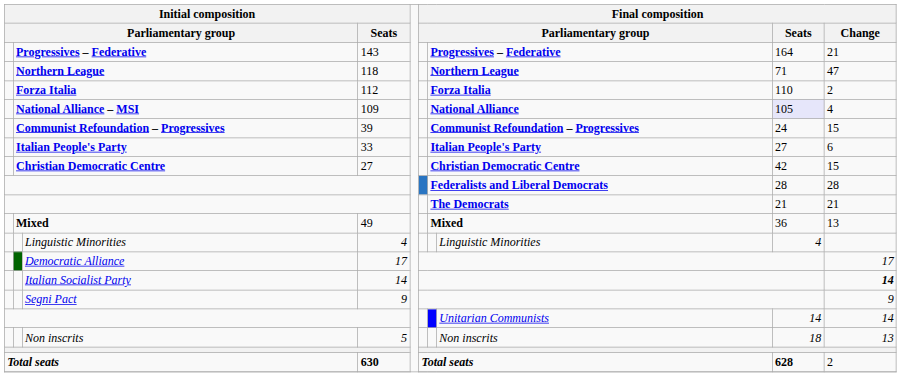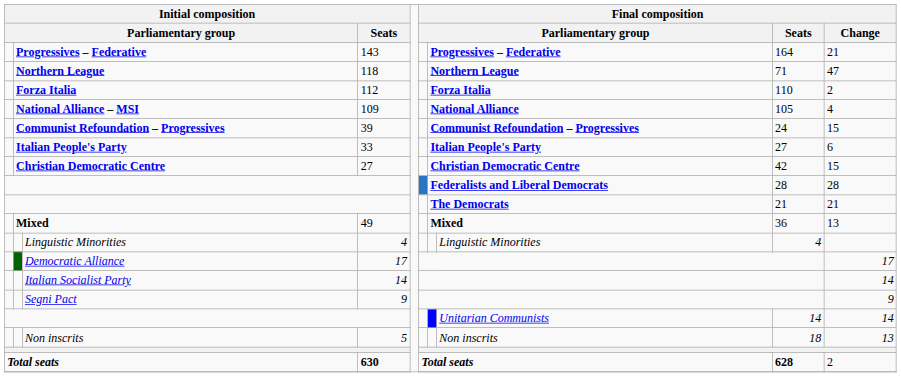(784, 109) lavender background -> (784, 109) no background
(888, 280) bold -> (888, 280) normal
